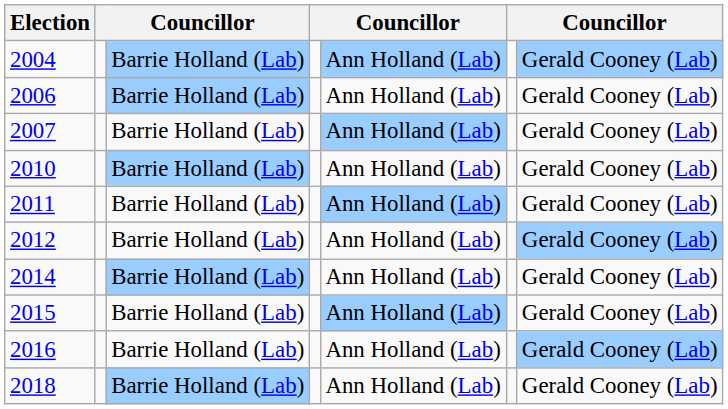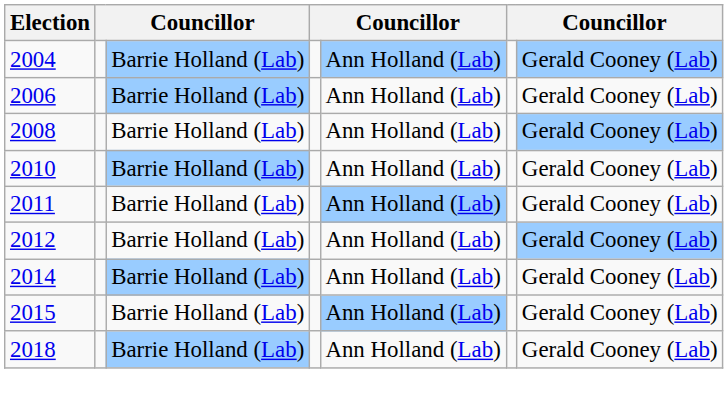- row: (33, 131)
+ row: (33, 131)
- row: (33, 349)
